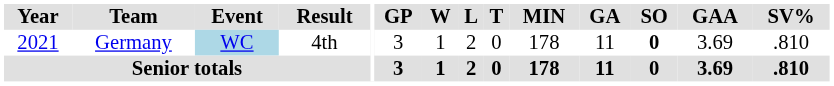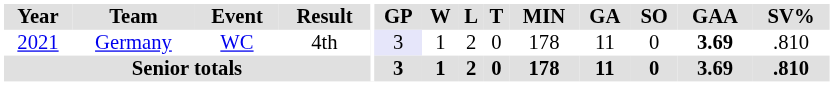(237, 42) lightblue background -> (237, 42) no background
(398, 42) no background -> (398, 42) lavender background
(654, 42) bold -> (654, 42) normal
(715, 42) normal -> (715, 42) bold
